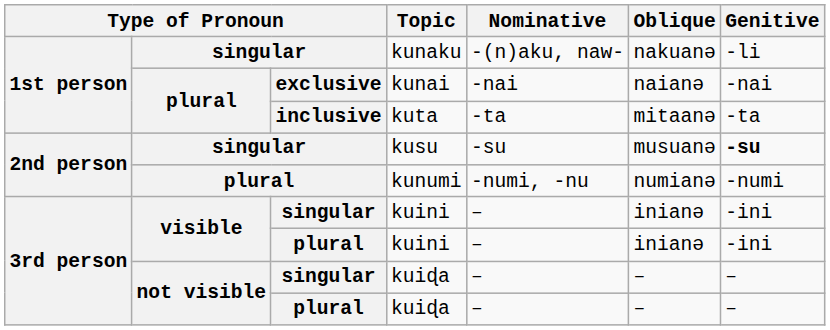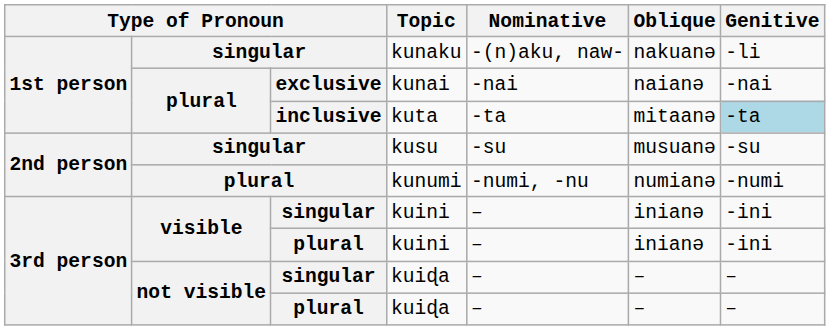(743, 117) no background -> (743, 117) lightblue background
(743, 149) bold -> (743, 149) normal
